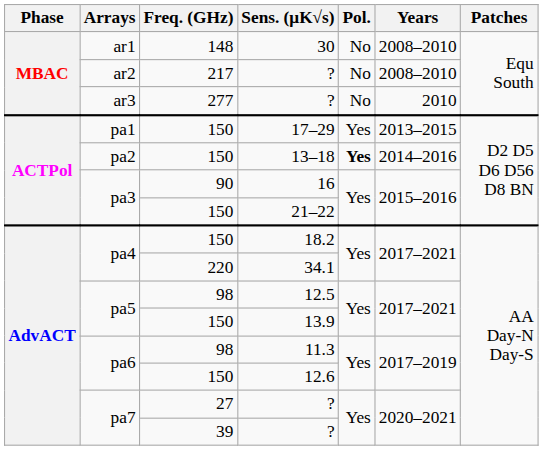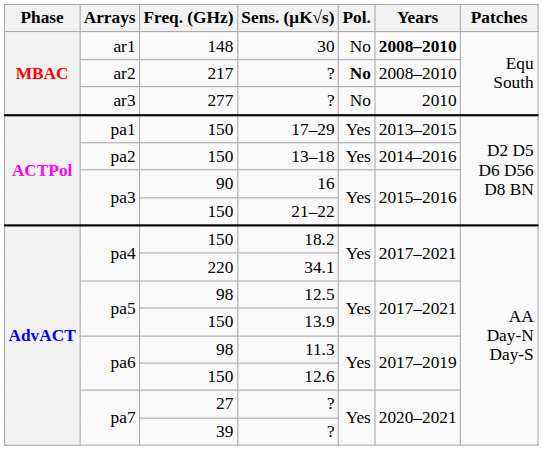(418, 45) normal -> (418, 45) bold
(360, 73) normal -> (360, 73) bold
(358, 156) bold -> (358, 156) normal
